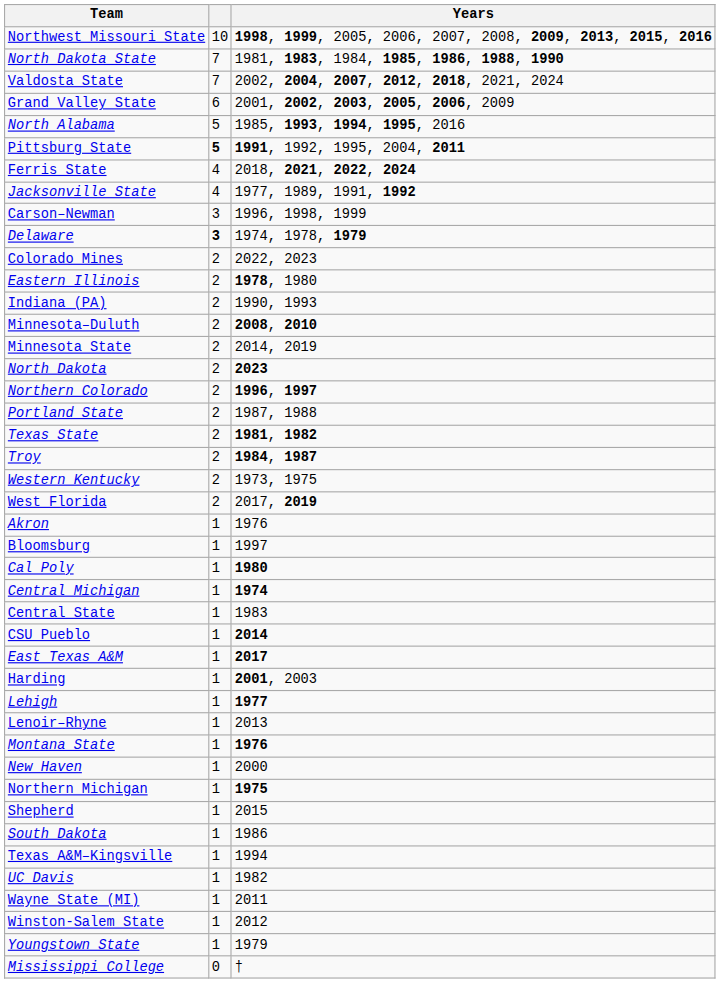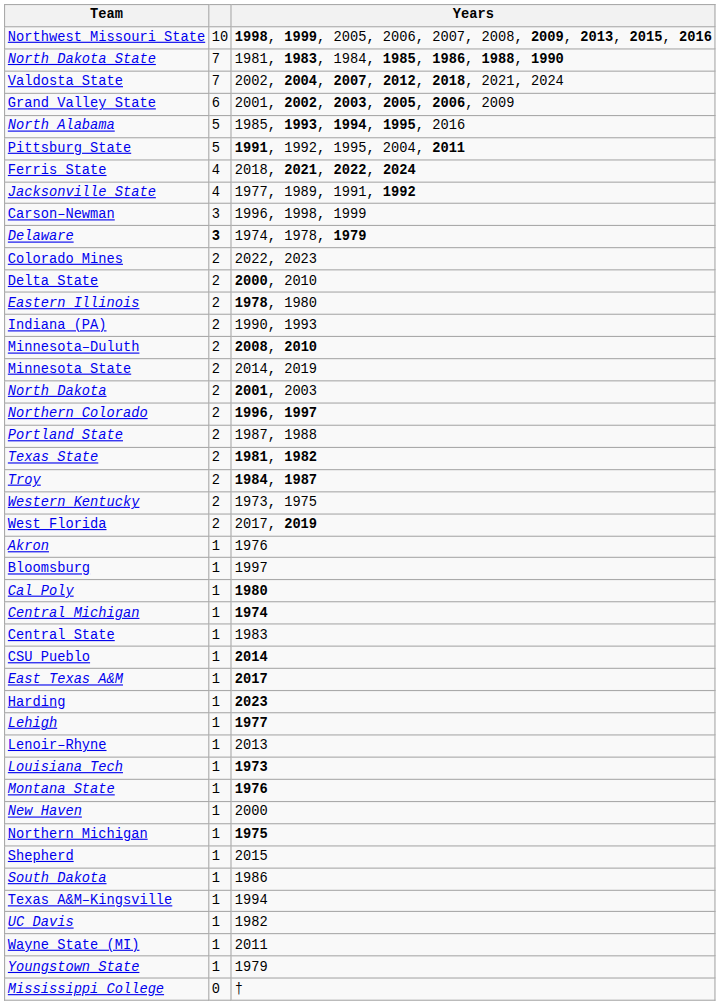(216, 149) bold -> (216, 149) normal
+ row: (53, 282)
(251, 370) 2023 -> (276, 392) 2001, 2003
(276, 680) 2001, 2003 -> (251, 702) 2023
+ row: (65, 768)
- row: (86, 923)
